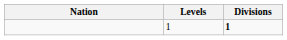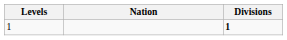columns swapped: (84, 12) <-> (193, 12)
